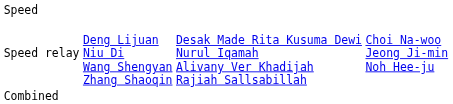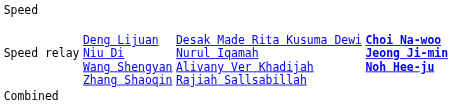(407, 53) normal -> (407, 53) bold
